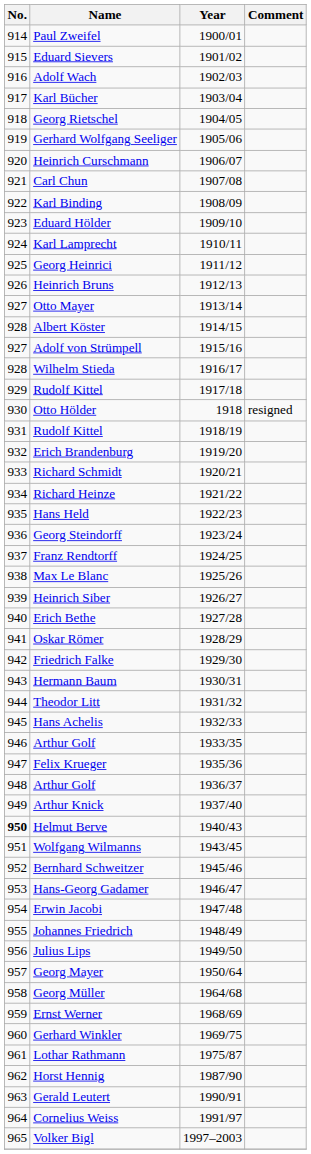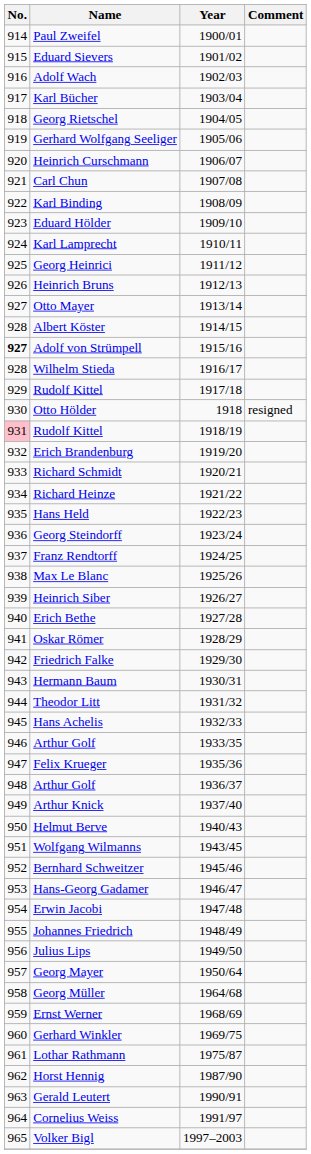(17, 347) normal -> (17, 347) bold
(17, 431) no background -> (17, 431) pink background
(17, 826) bold -> (17, 826) normal
